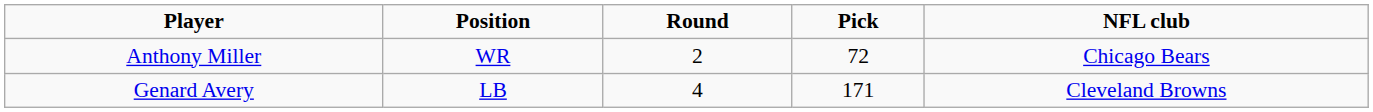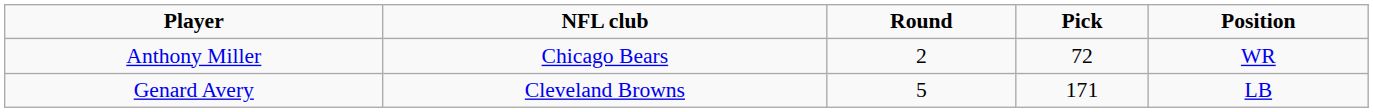columns swapped: (493, 21) <-> (1146, 21)
(698, 90) 4 -> (921, 90) 5
